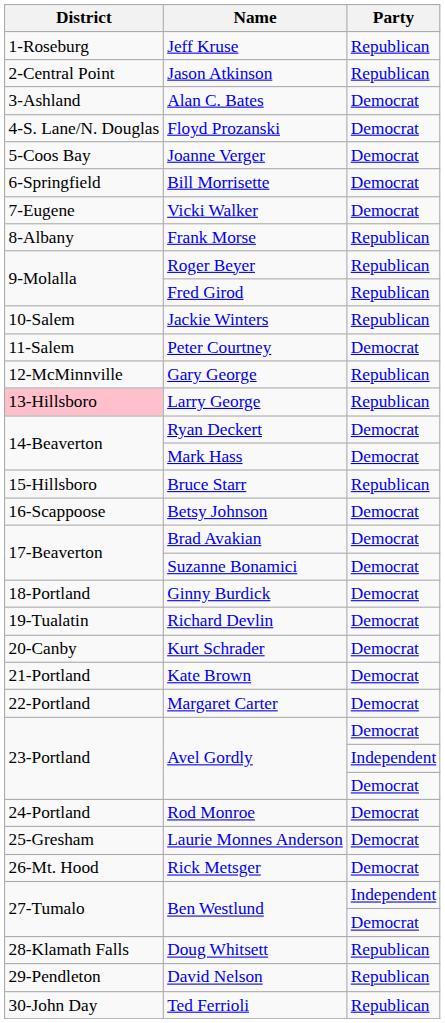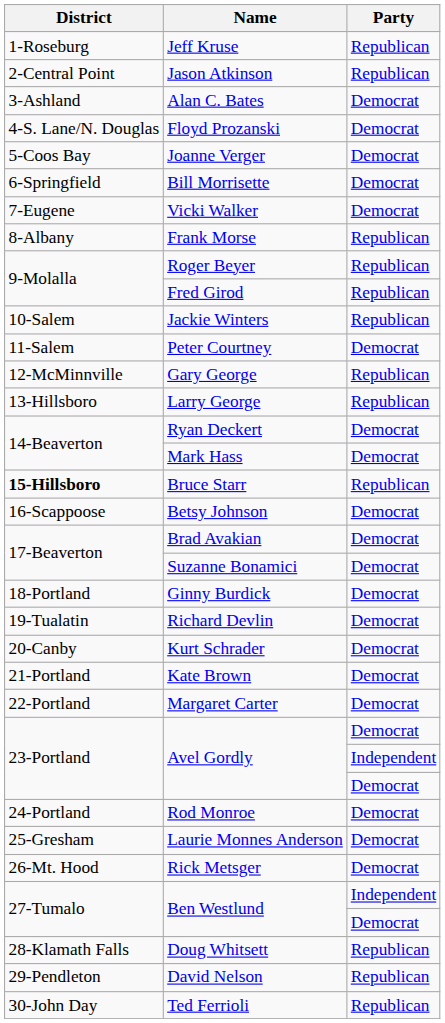(53, 401) pink background -> (53, 401) no background
(53, 484) normal -> (54, 484) bold
